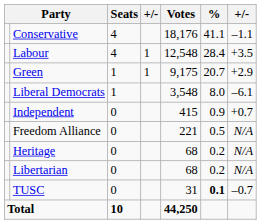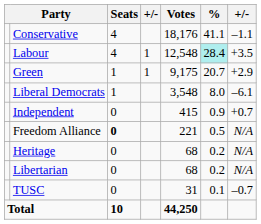(214, 53) no background -> (214, 53) paleturquoise background
(114, 131) normal -> (114, 131) bold
(217, 190) bold -> (217, 190) normal
